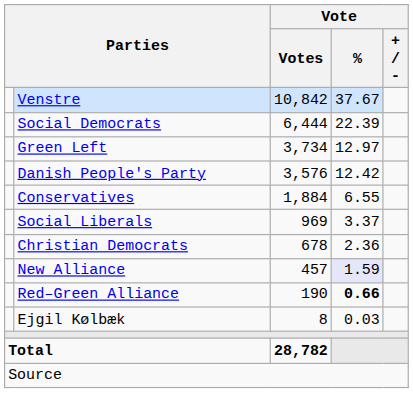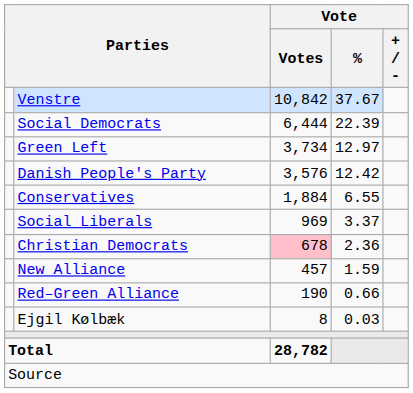(314, 246) no background -> (314, 246) pink background
(362, 271) lavender background -> (362, 271) no background
(362, 295) bold -> (362, 295) normal
